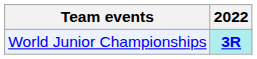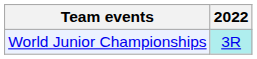(231, 42) bold -> (231, 42) normal
